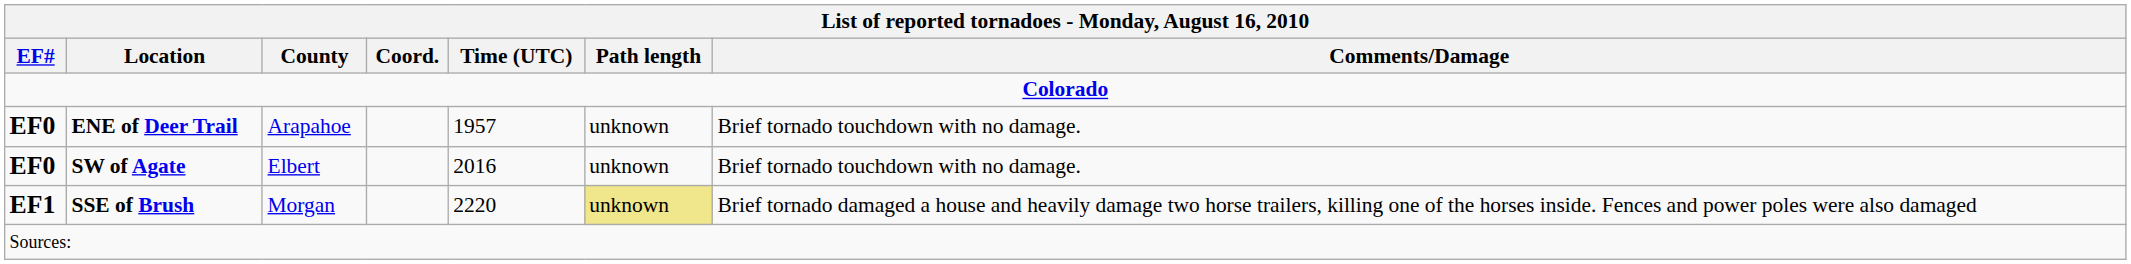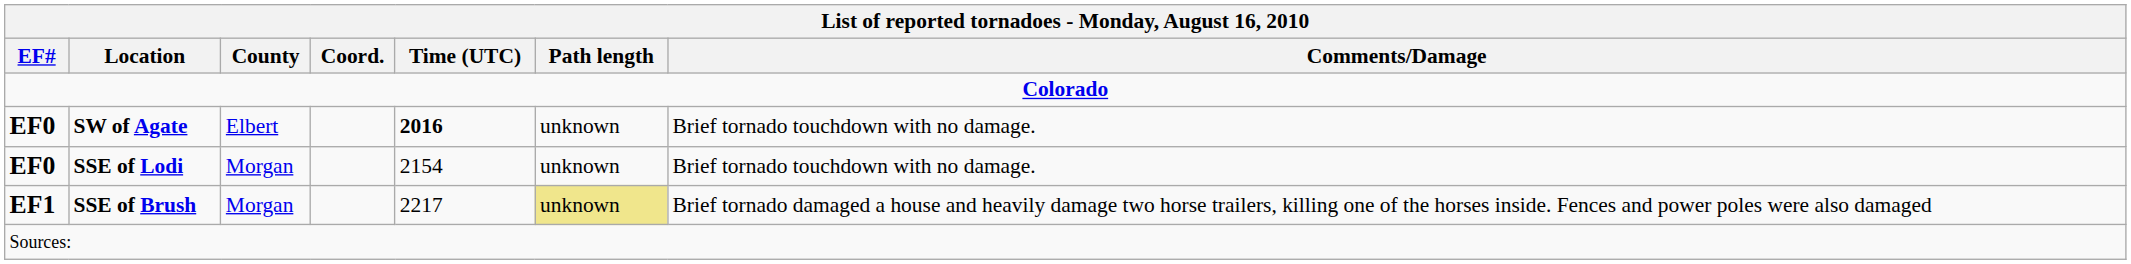- row: (155, 126)
(475, 165) normal -> (421, 126) bold
+ row: (128, 165)
(475, 204) 2220 -> (421, 204) 2217
